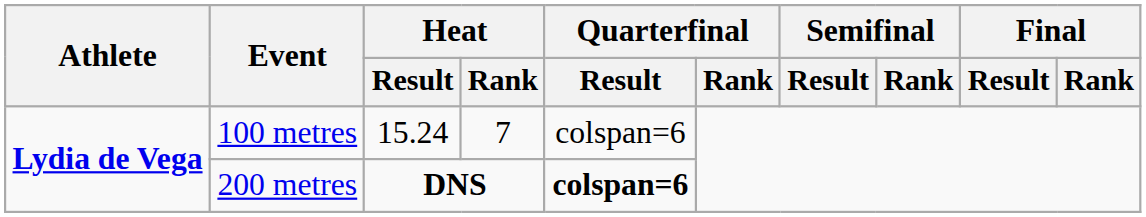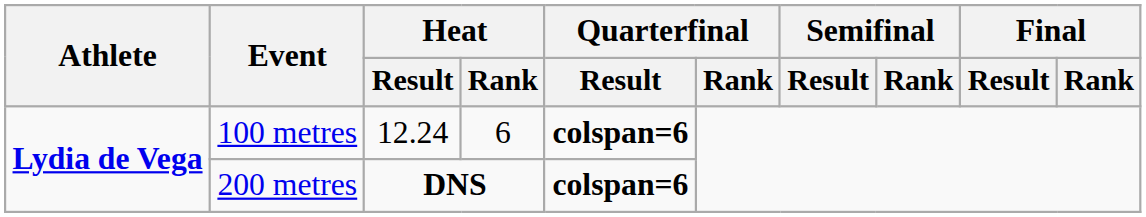(413, 132) 15.24 -> (413, 132) 12.24
(503, 132) 7 -> (503, 132) 6
(620, 132) normal -> (620, 132) bold
